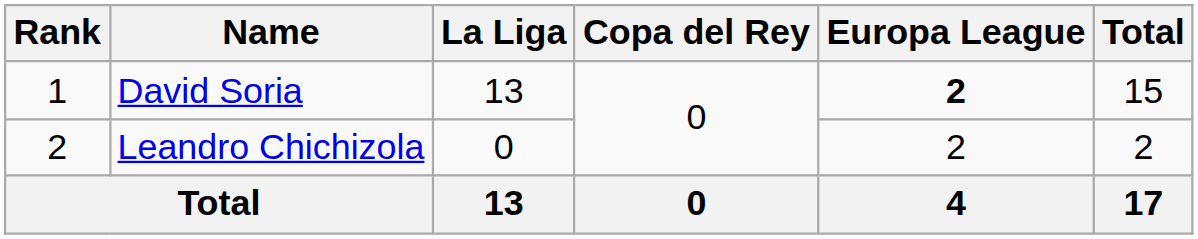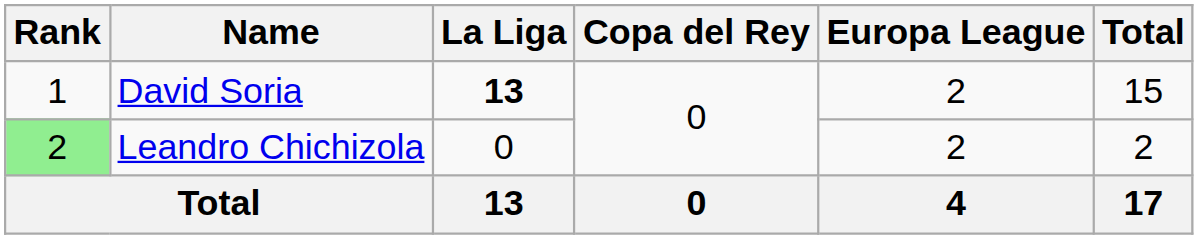(504, 89) normal -> (504, 89) bold
(956, 89) bold -> (956, 89) normal
(57, 146) no background -> (57, 146) lightgreen background
